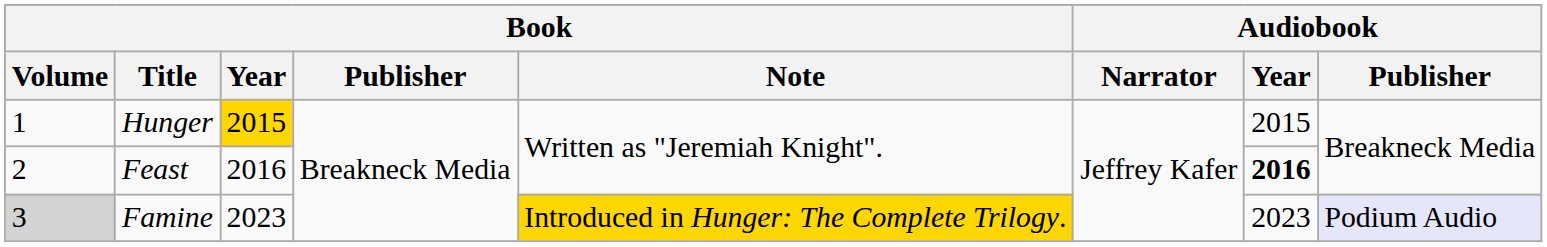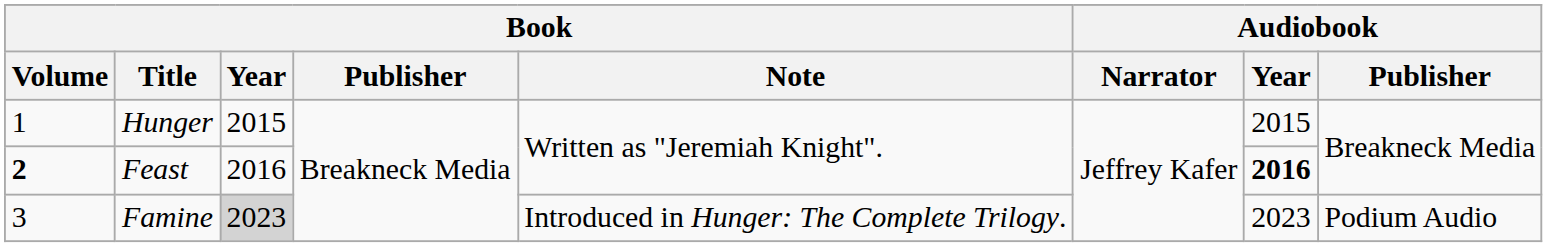(256, 122) gold background -> (256, 122) no background
(19, 169) normal -> (19, 169) bold
(19, 216) lightgrey background -> (19, 216) no background
(256, 216) no background -> (256, 216) lightgrey background
(795, 216) gold background -> (795, 216) no background
(1411, 216) lavender background -> (1411, 216) no background
